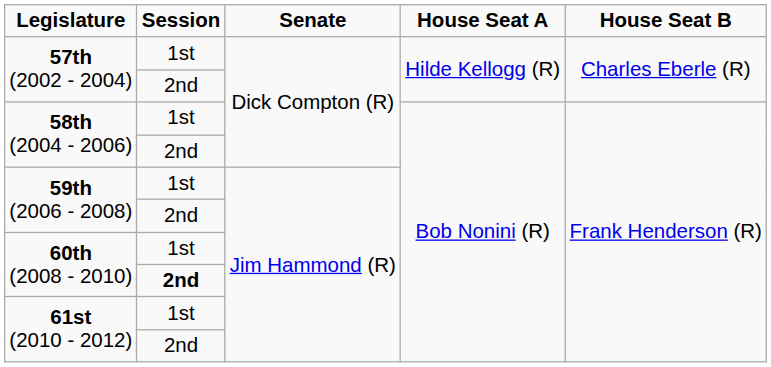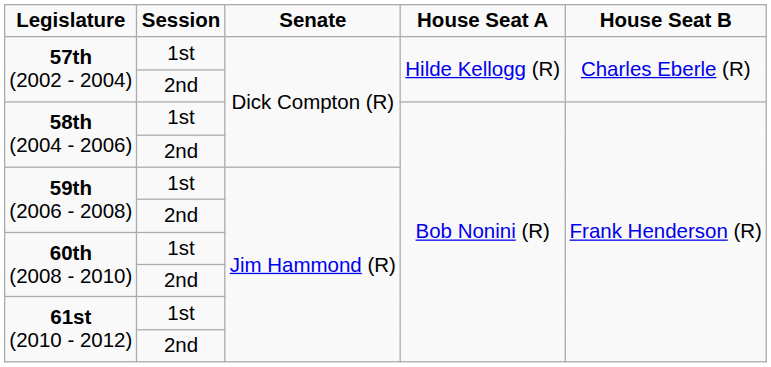(181, 280) bold -> (181, 280) normal
